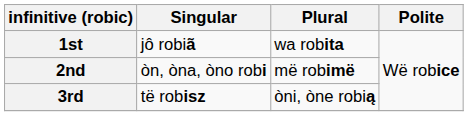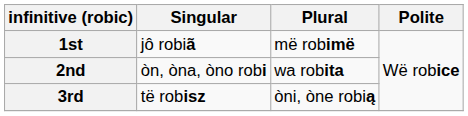(309, 44) wa robita -> (315, 44) më robimë
(315, 70) më robimë -> (309, 70) wa robita
